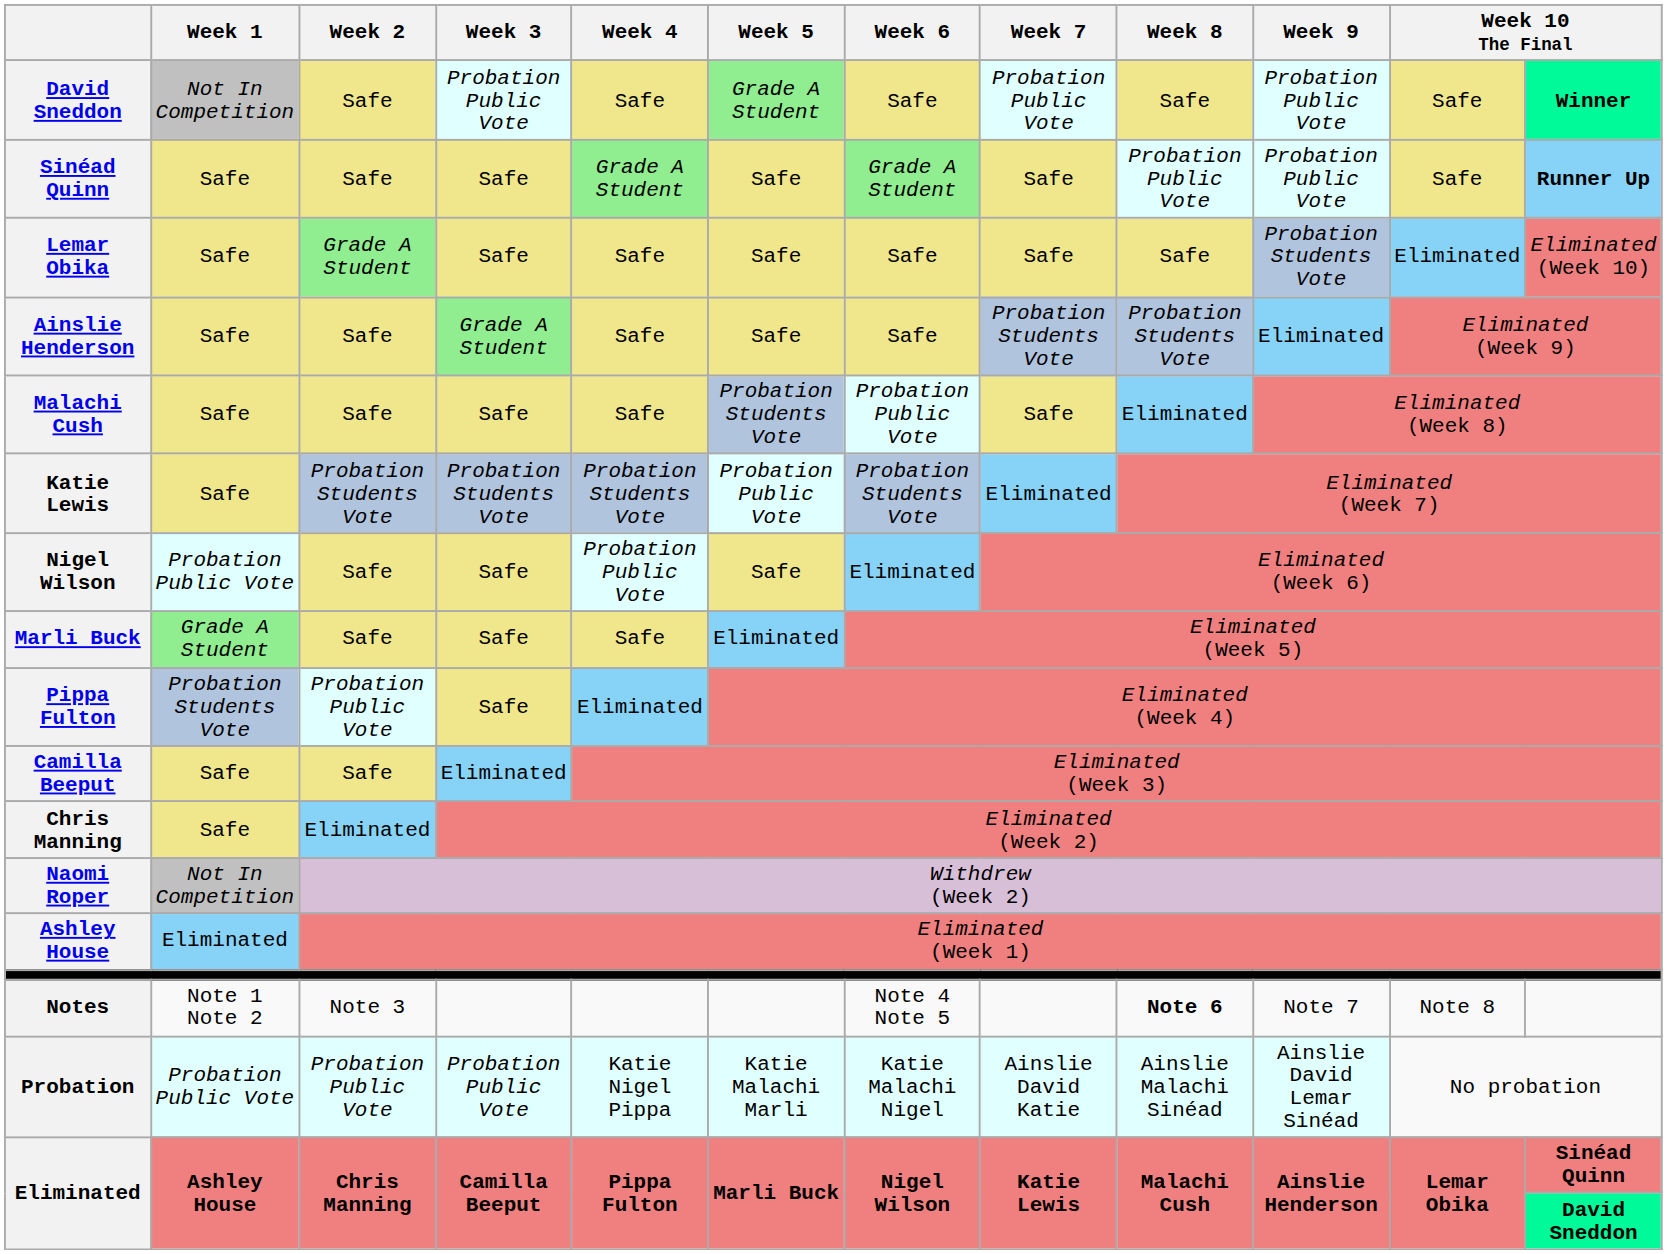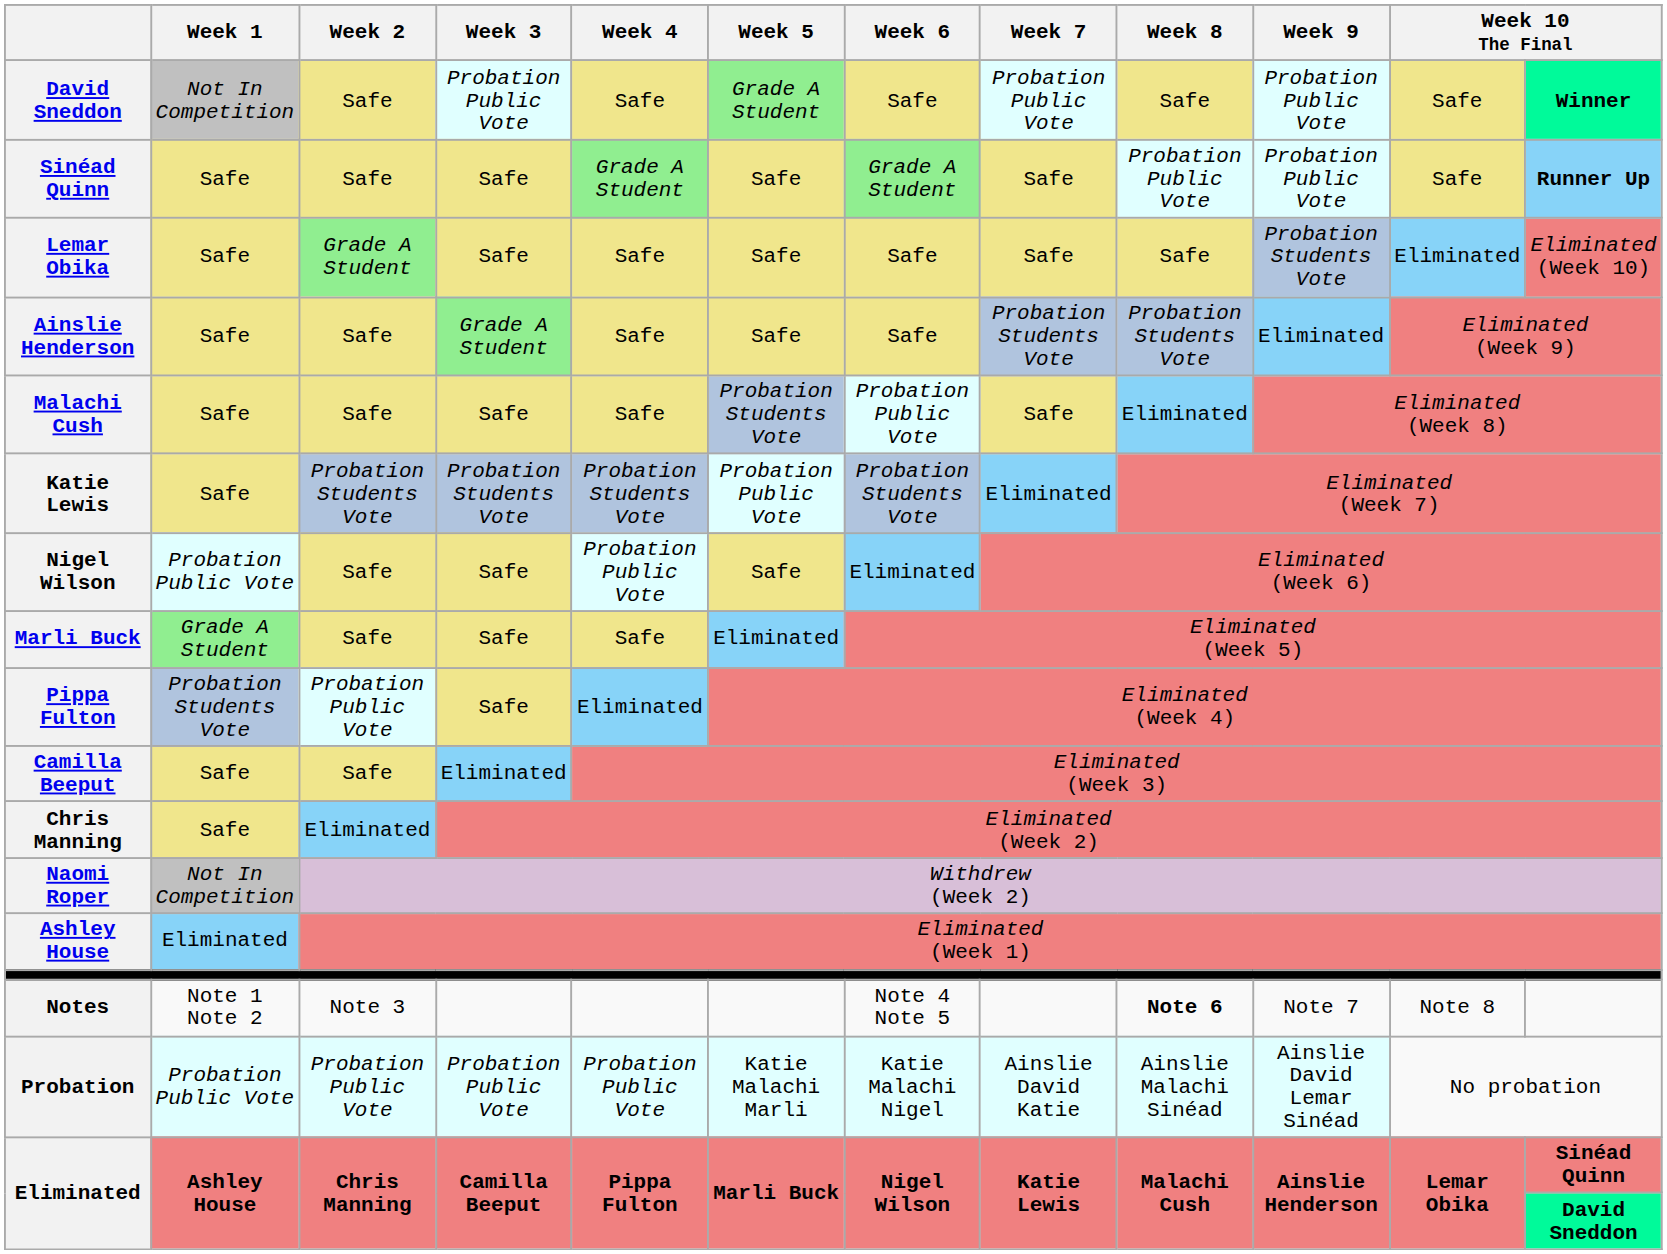(640, 1086) Katie Nigel Pippa -> (640, 1086) Probation Public Vote
